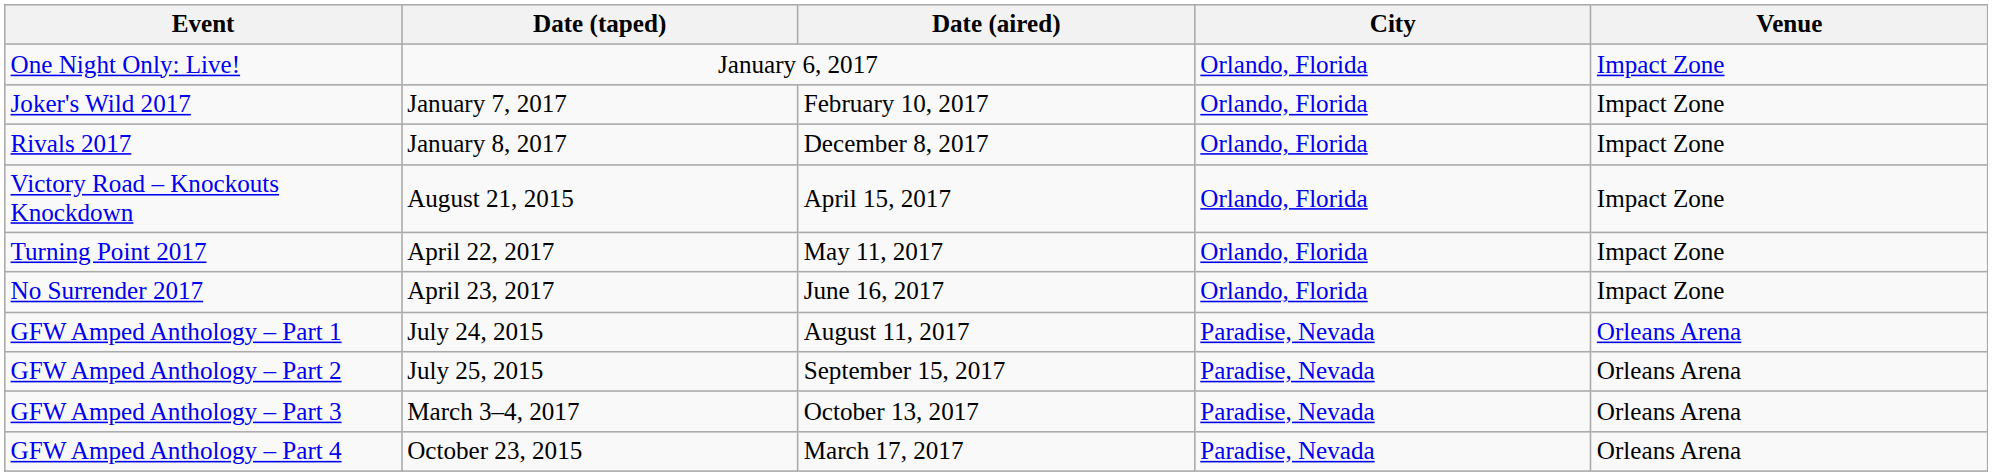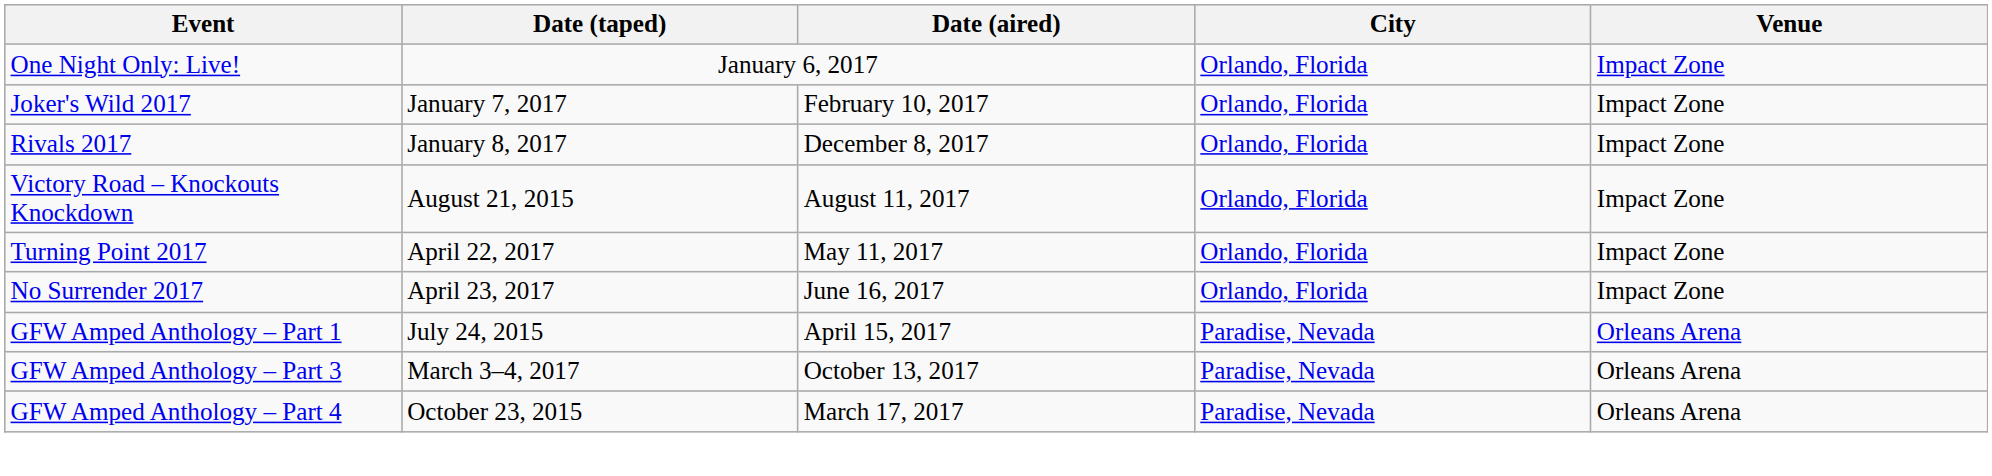(877, 197) April 15, 2017 -> (887, 197) August 11, 2017
(887, 331) August 11, 2017 -> (877, 331) April 15, 2017
- row: (176, 371)
